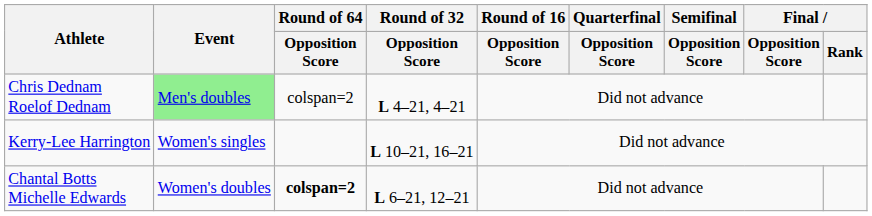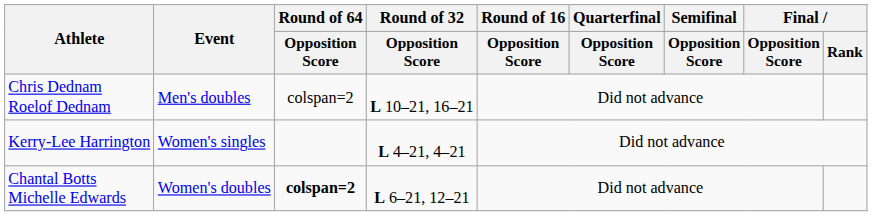(204, 97) lightgreen background -> (204, 97) no background
(422, 106) L 4–21, 4–21 -> (422, 106) L 10–21, 16–21
(422, 152) L 10–21, 16–21 -> (422, 152) L 4–21, 4–21
